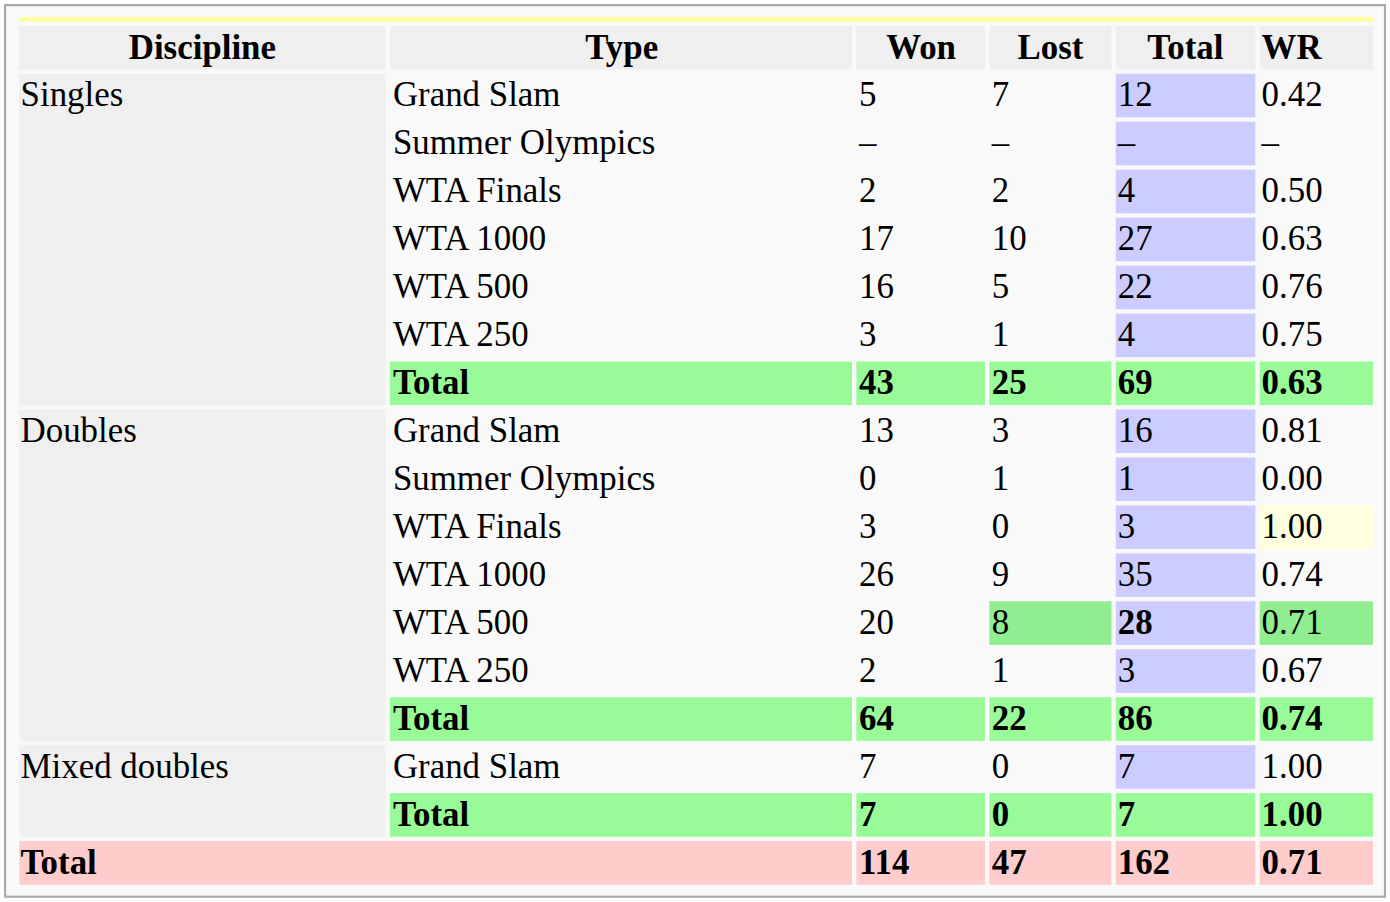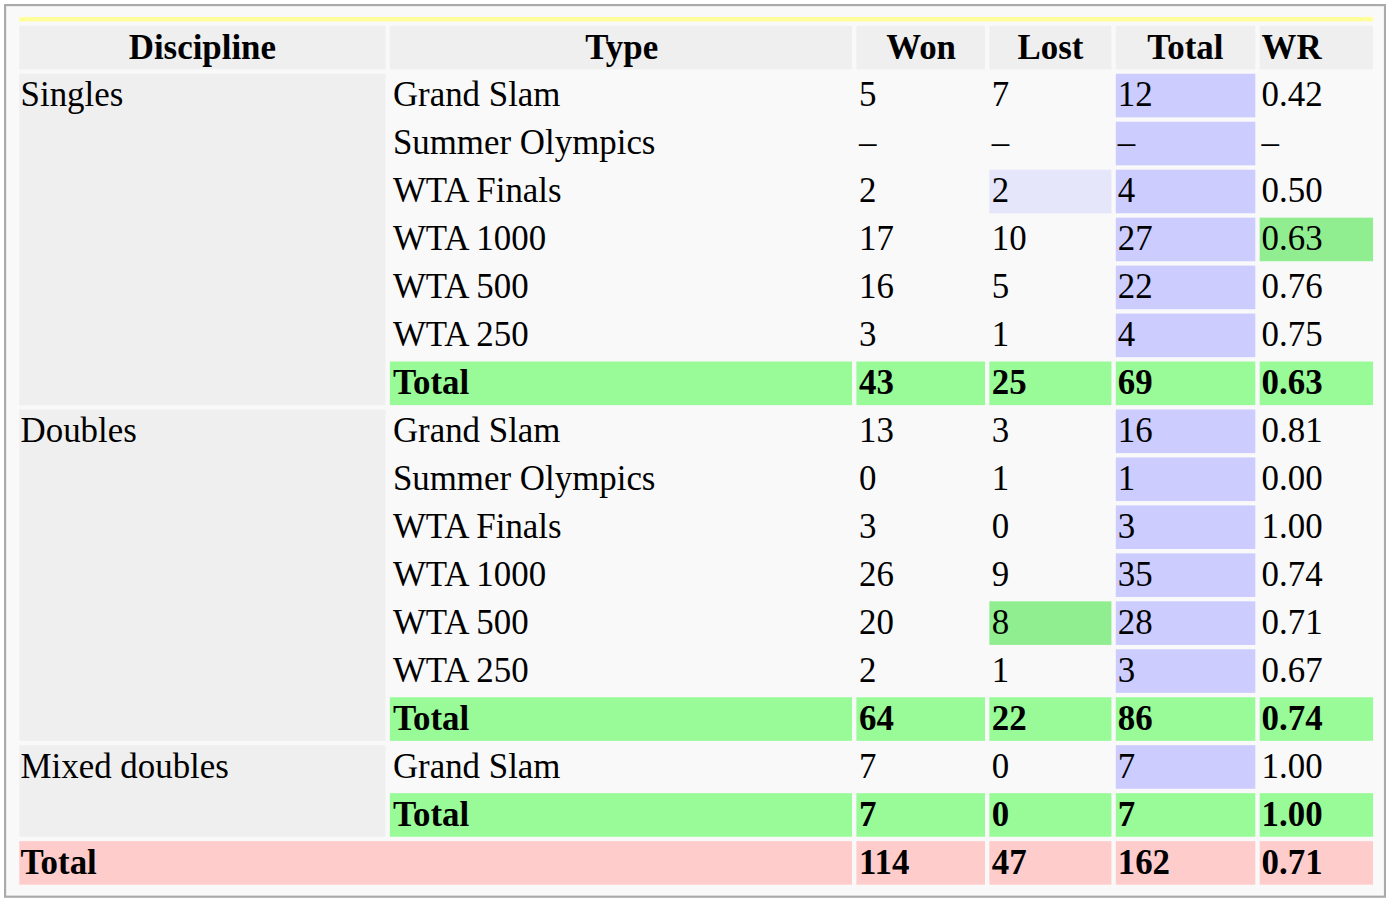(1000, 191) no background -> (1000, 191) lavender background
(1292, 239) no background -> (1292, 239) lightgreen background
(1292, 527) lightyellow background -> (1292, 527) no background
(1135, 622) bold -> (1135, 622) normal
(1292, 622) lightgreen background -> (1292, 622) no background
